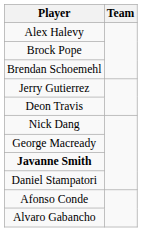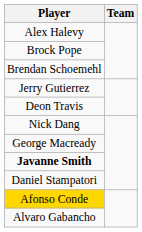(54, 198) no background -> (54, 198) gold background
